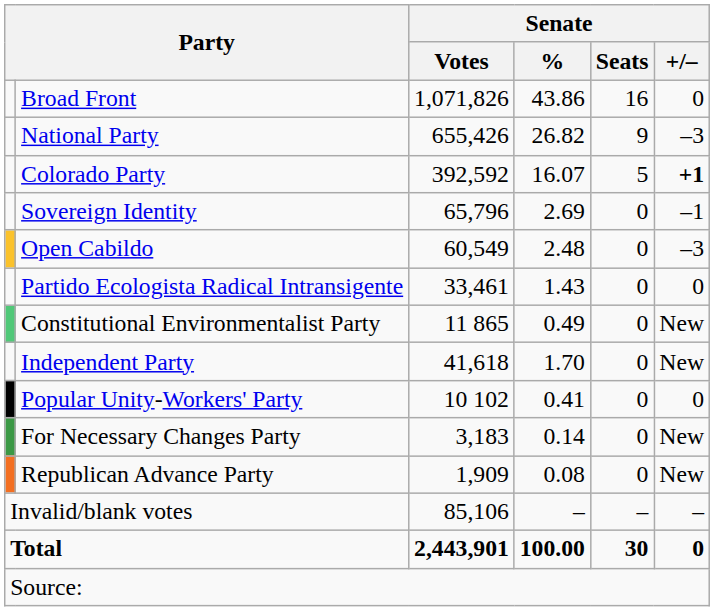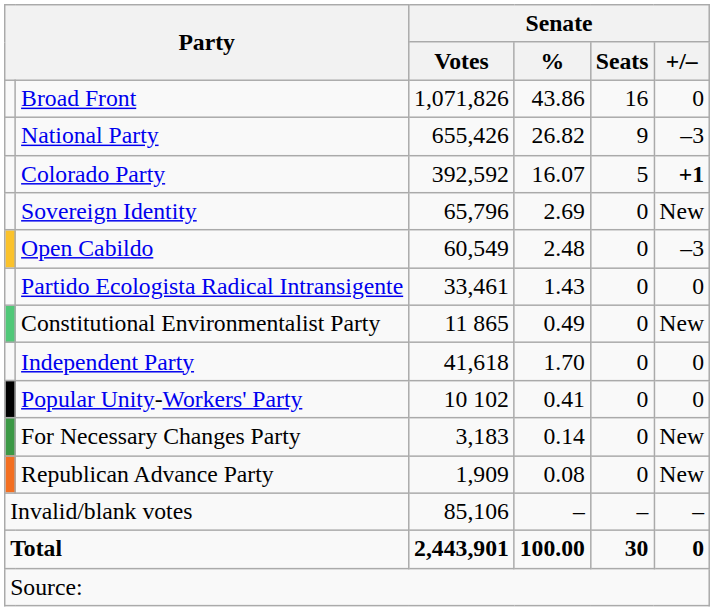(692, 211) –1 -> (682, 211) New
(682, 361) New -> (698, 361) 0
